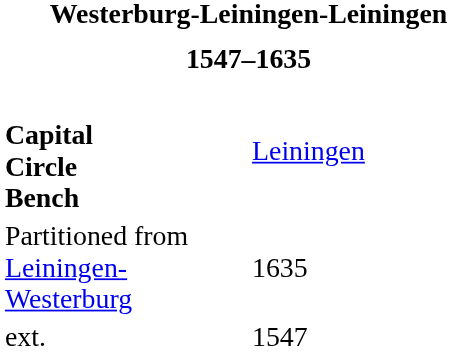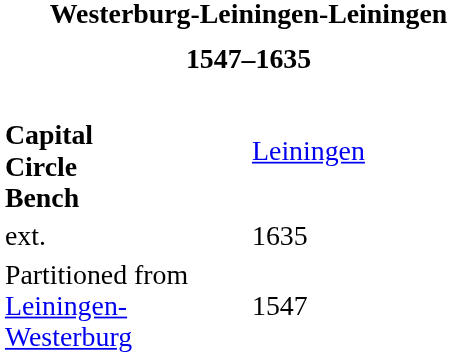(97, 267) Partitioned from Leiningen-Westerburg -> (25, 236) ext.
(25, 337) ext. -> (97, 305) Partitioned from Leiningen-Westerburg
